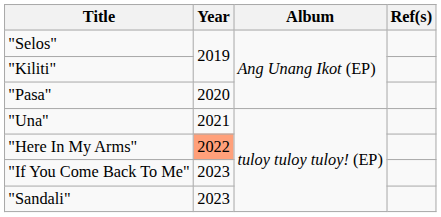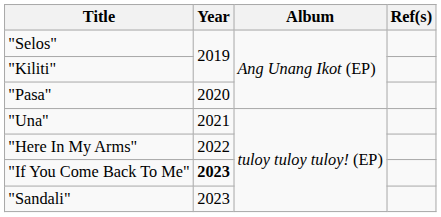(214, 146) lightsalmon background -> (214, 146) no background
(214, 172) normal -> (214, 172) bold
